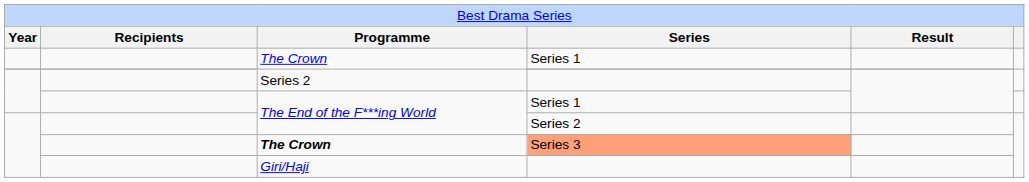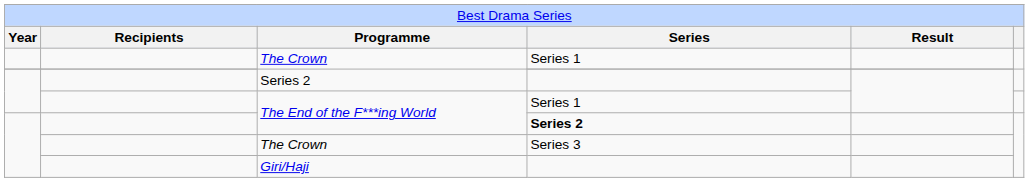(555, 124) normal -> (557, 124) bold
(296, 145) bold -> (294, 145) normal
(555, 145) lightsalmon background -> (555, 145) no background
